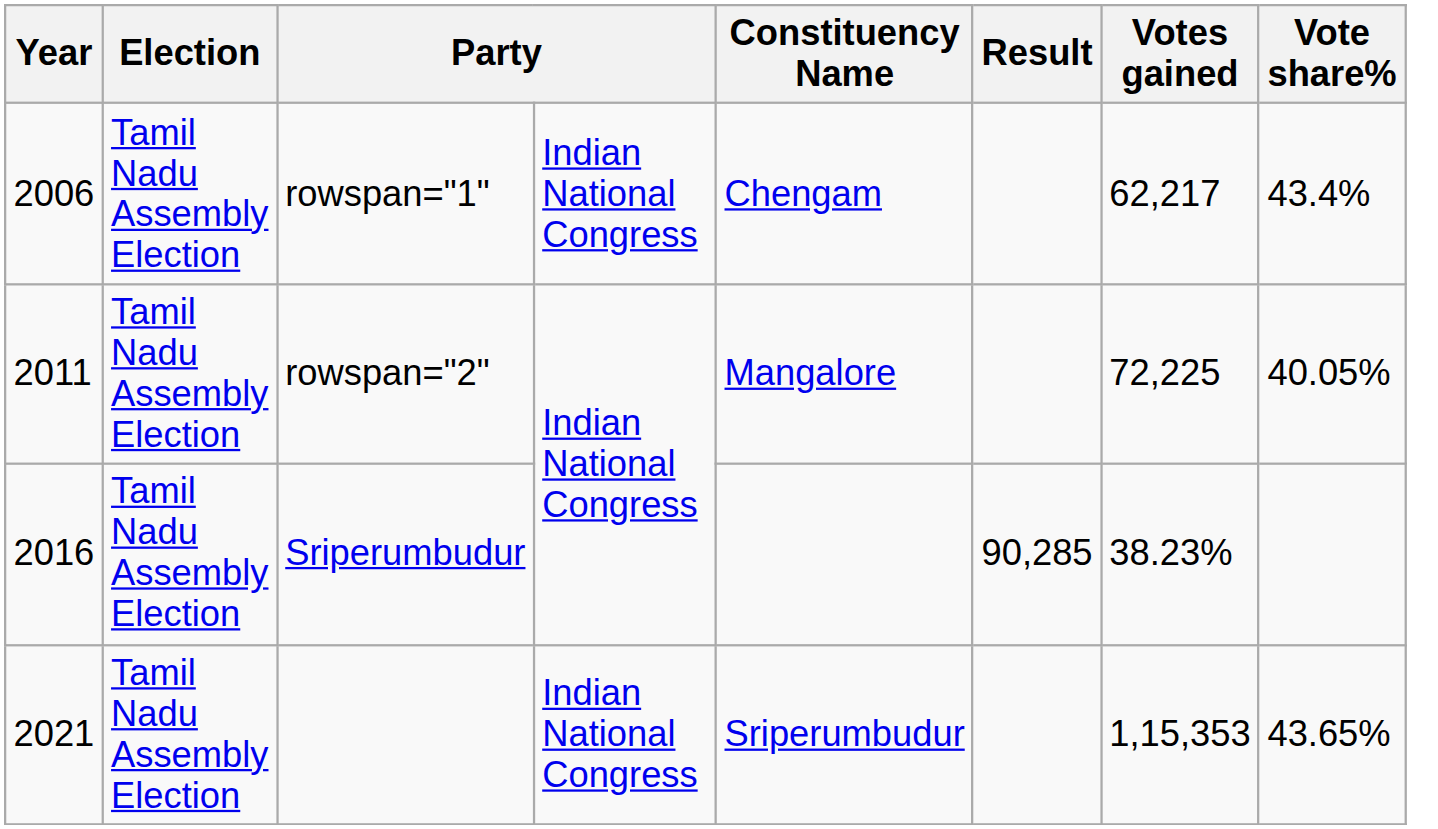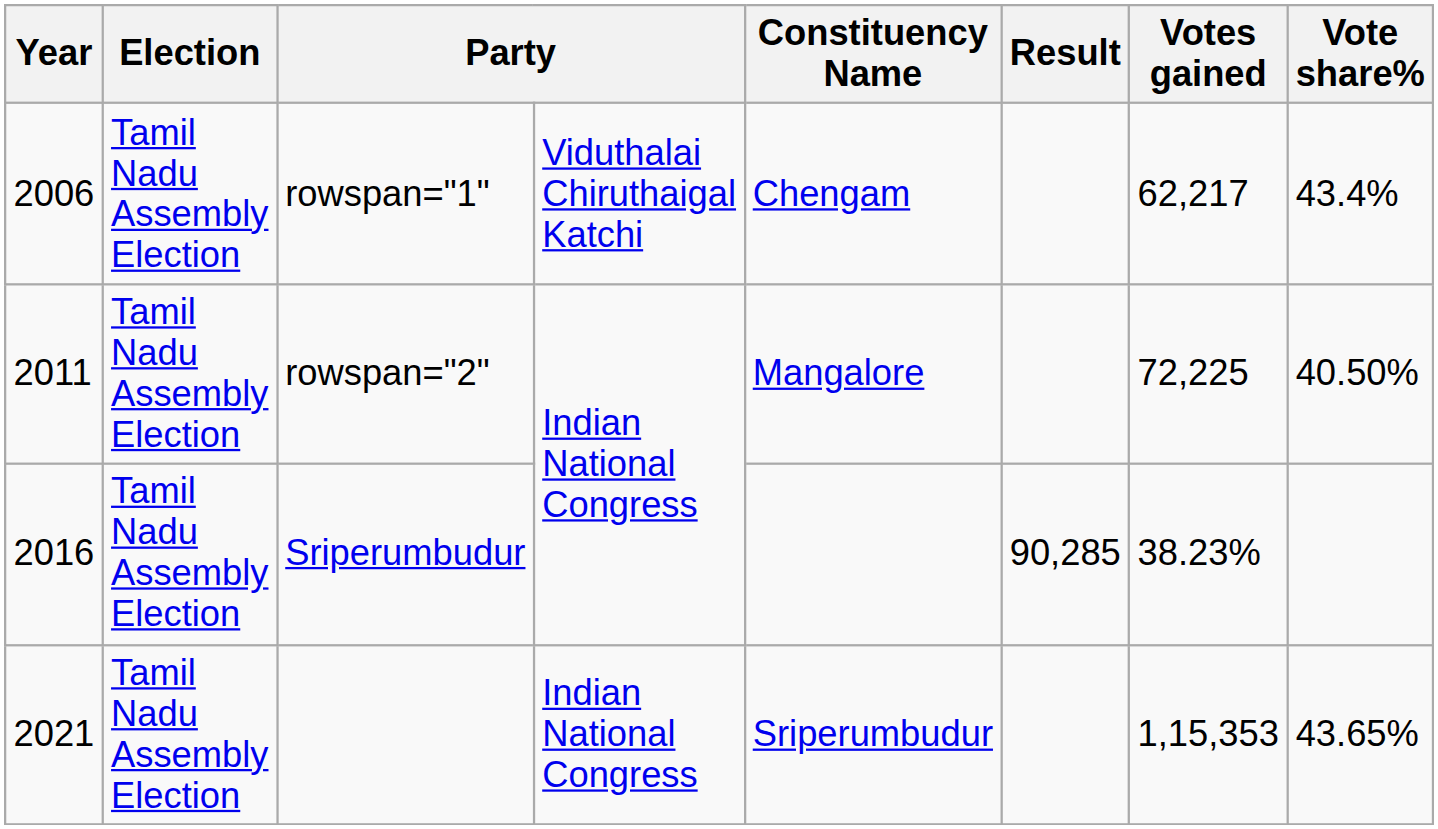(620, 193) Indian National Congress -> (639, 193) Viduthalai Chiruthaigal Katchi
(1329, 373) 40.05% -> (1357, 373) 40.50%
